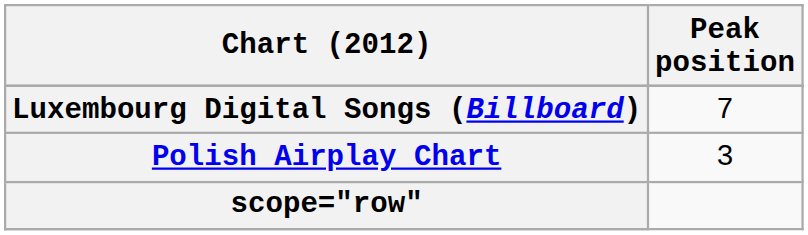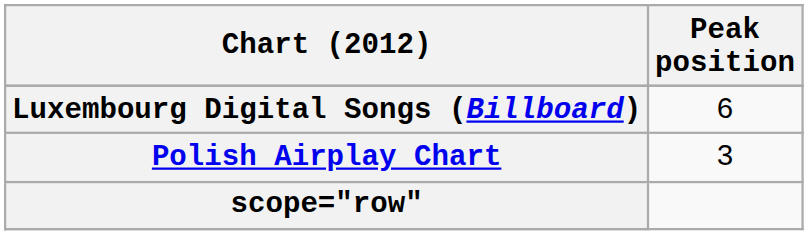(725, 110) 7 -> (725, 110) 6
